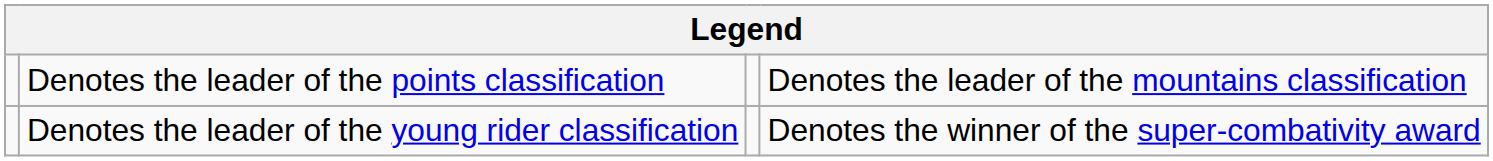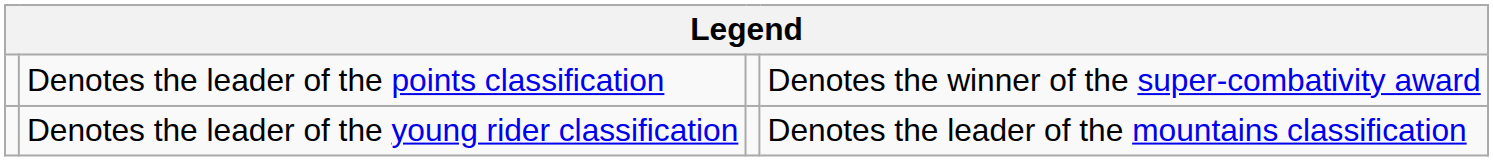(1117, 79) Denotes the leader of the mountains classification -> (1124, 79) Denotes the winner of the super-combativity award
(1124, 130) Denotes the winner of the super-combativity award -> (1117, 130) Denotes the leader of the mountains classification
